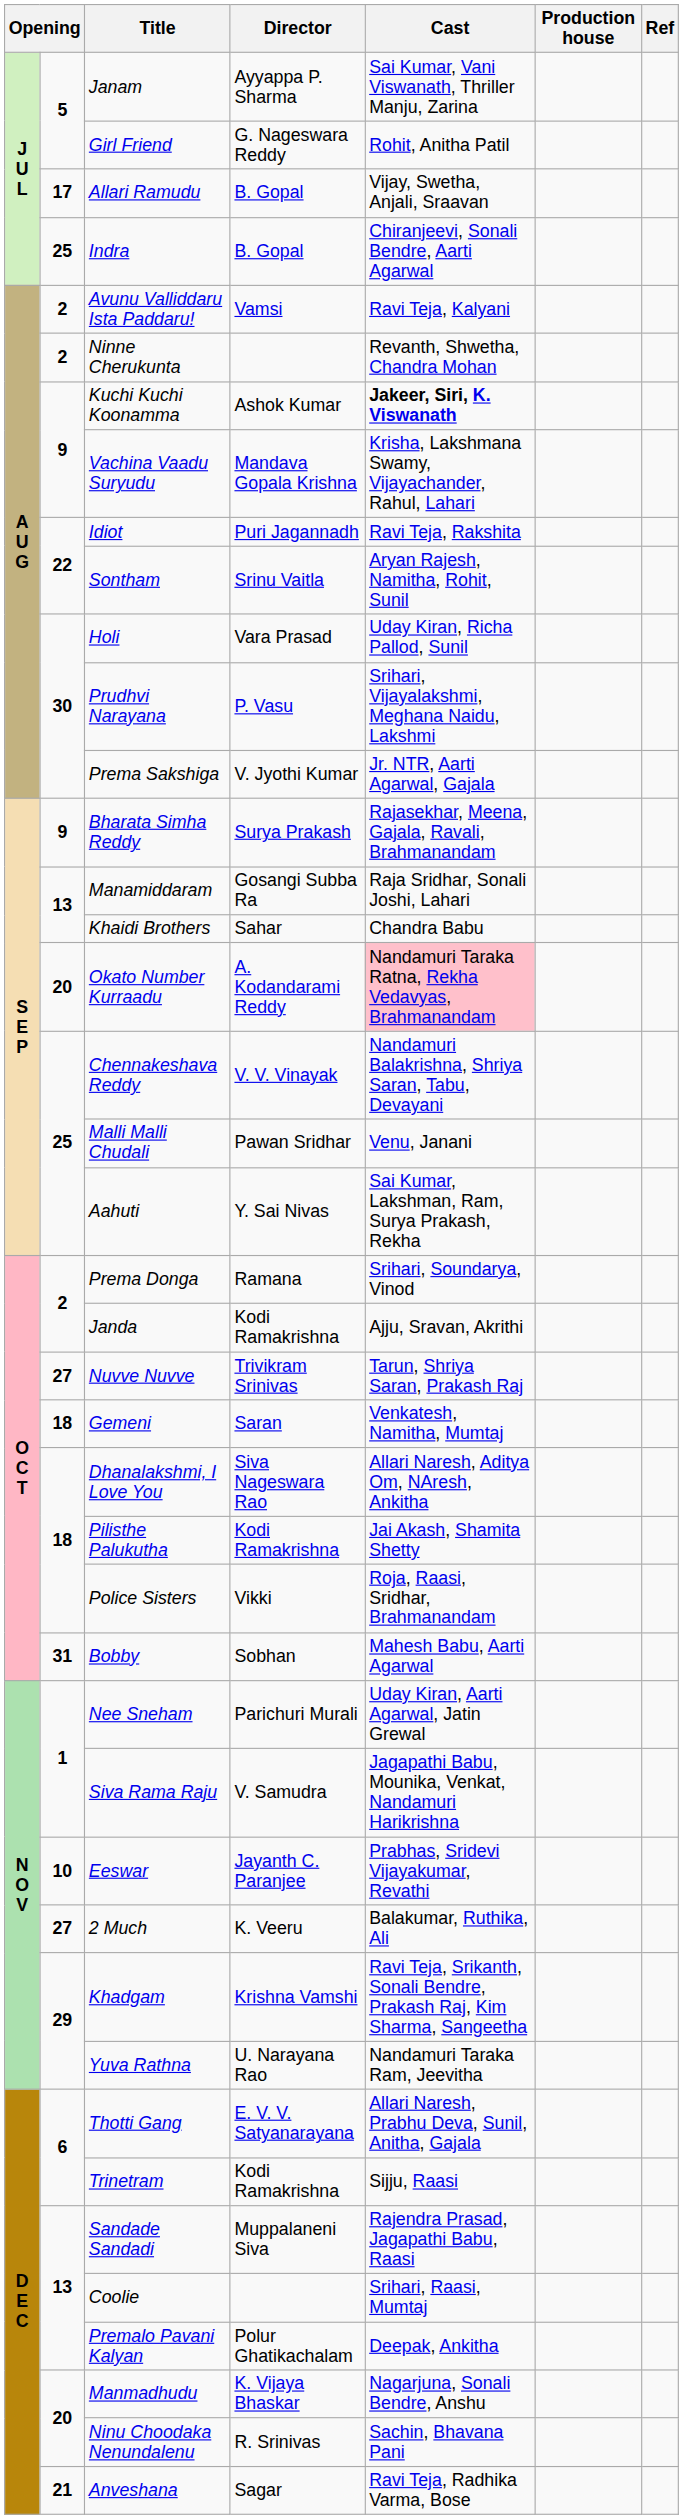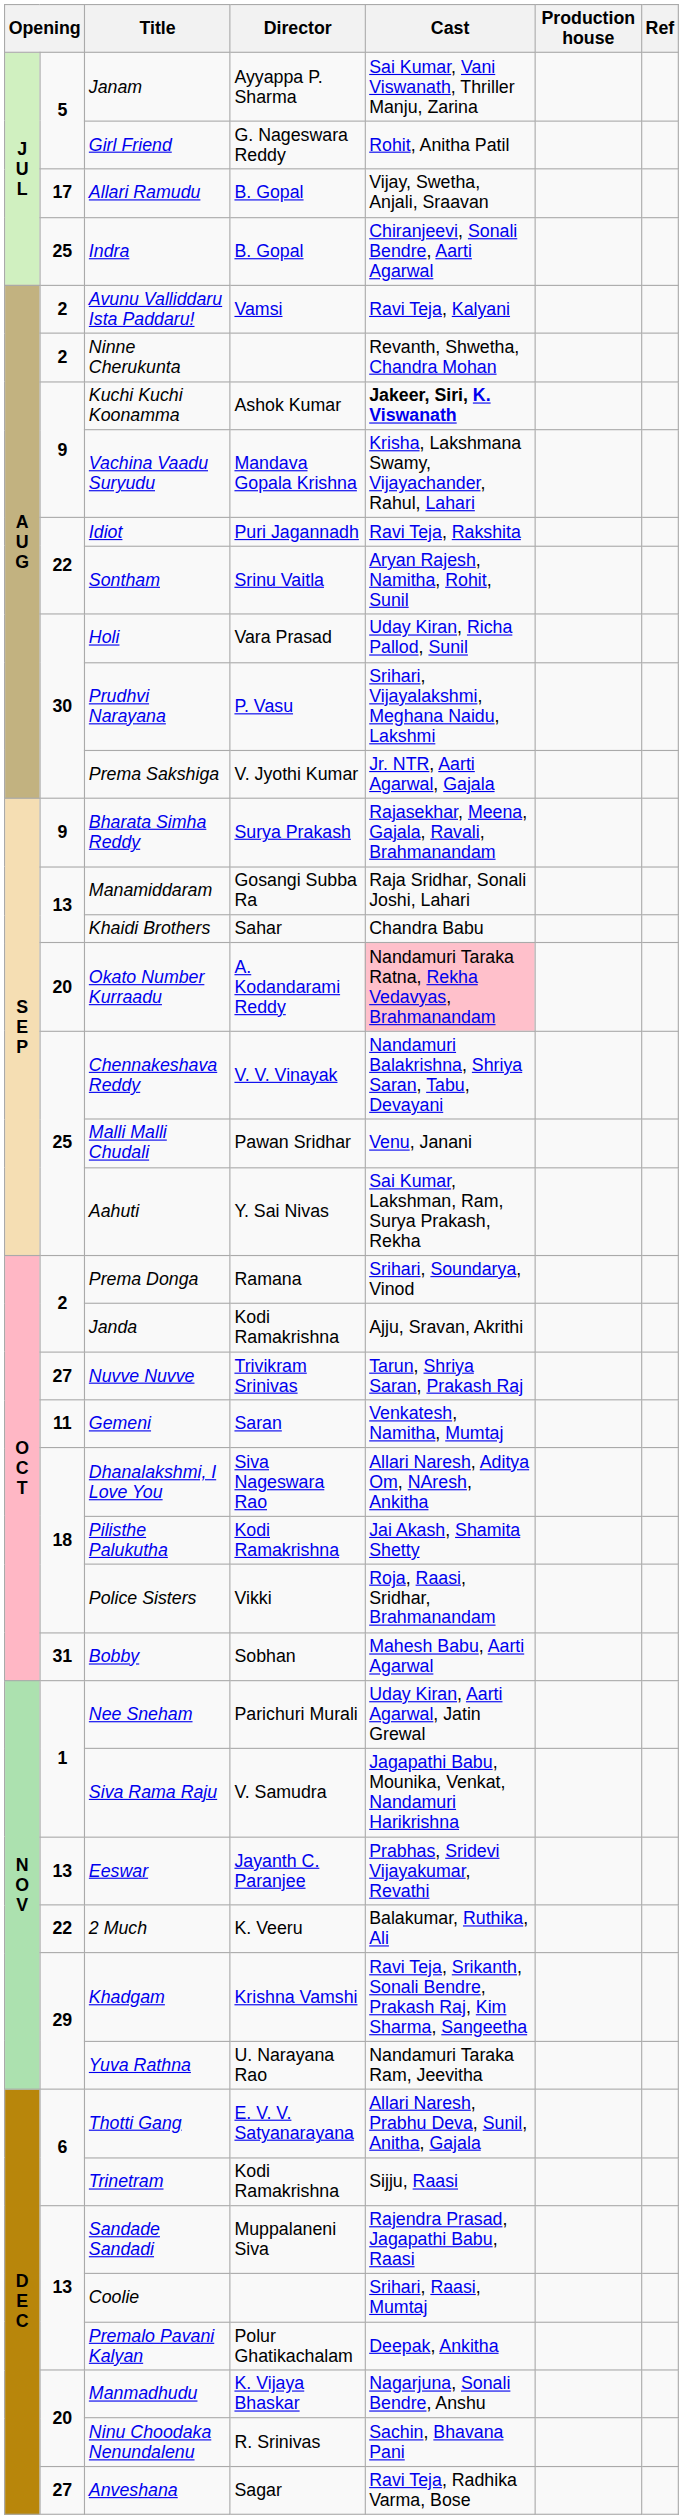(62, 1423) 18 -> (62, 1423) 11
(62, 1870) 10 -> (62, 1870) 13
(62, 1928) 27 -> (62, 1928) 22
(62, 2490) 21 -> (62, 2490) 27
